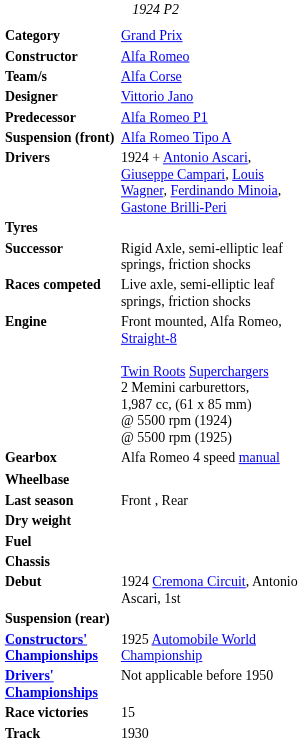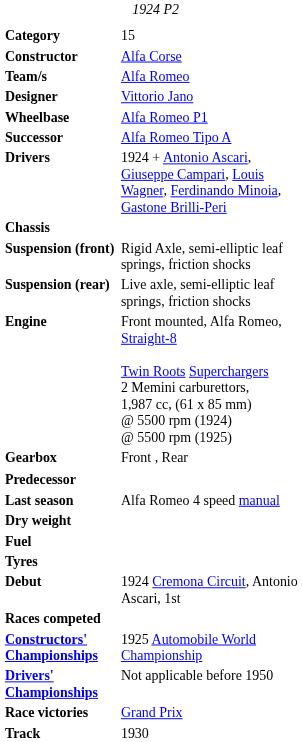(152, 35) Grand Prix -> (128, 35) 15
(155, 56) Alfa Romeo -> (151, 56) Alfa Corse
(151, 76) Alfa Corse -> (155, 76) Alfa Romeo
(40, 117) Predecessor -> (37, 117) Wheelbase
(60, 137) Suspension (front) -> (34, 137) Successor
(21, 227) Tyres -> (27, 227) Chassis
(34, 248) Successor -> (60, 248) Suspension (front)
(53, 285) Races competed -> (57, 285) Suspension (rear)
(200, 457) Alfa Romeo 4 speed manual -> (154, 457) Front , Rear
(37, 480) Wheelbase -> (40, 480) Predecessor
(154, 500) Front , Rear -> (200, 500) Alfa Romeo 4 speed manual
(27, 561) Chassis -> (21, 561) Tyres
(57, 618) Suspension (rear) -> (53, 618) Races competed
(128, 712) 15 -> (152, 712) Grand Prix
